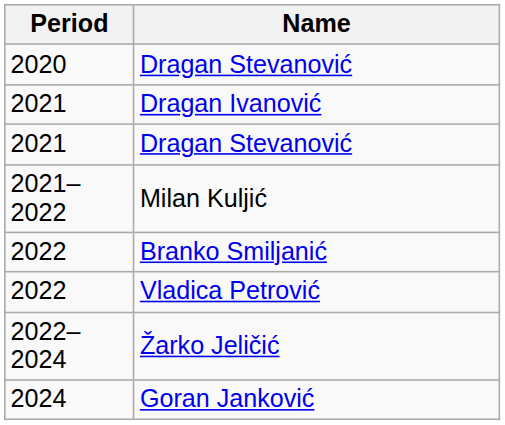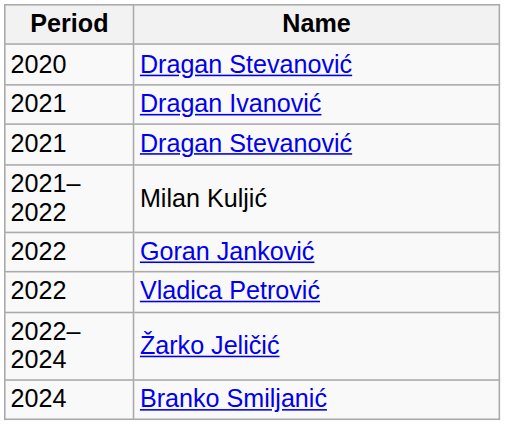(233, 251) Branko Smiljanić -> (227, 251) Goran Janković
(227, 399) Goran Janković -> (233, 399) Branko Smiljanić
